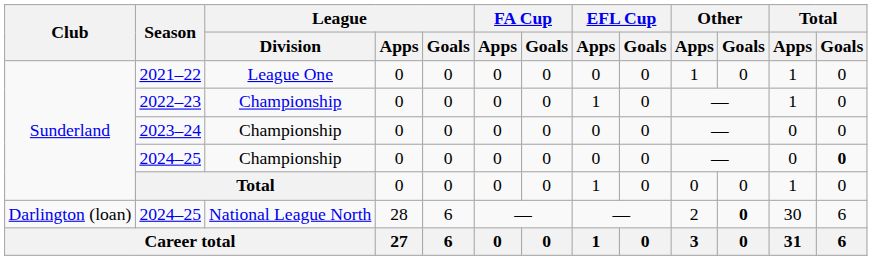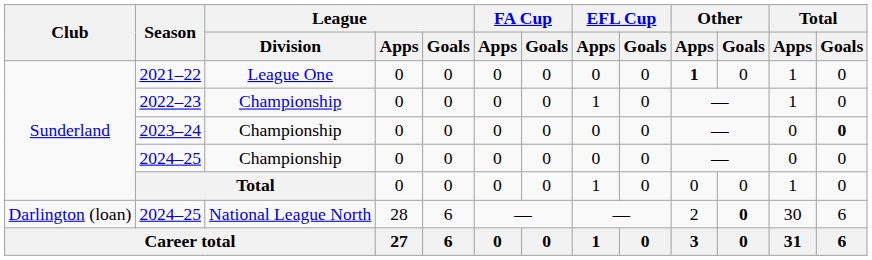(694, 74) normal -> (694, 74) bold
(842, 130) normal -> (842, 130) bold
(842, 158) bold -> (842, 158) normal
